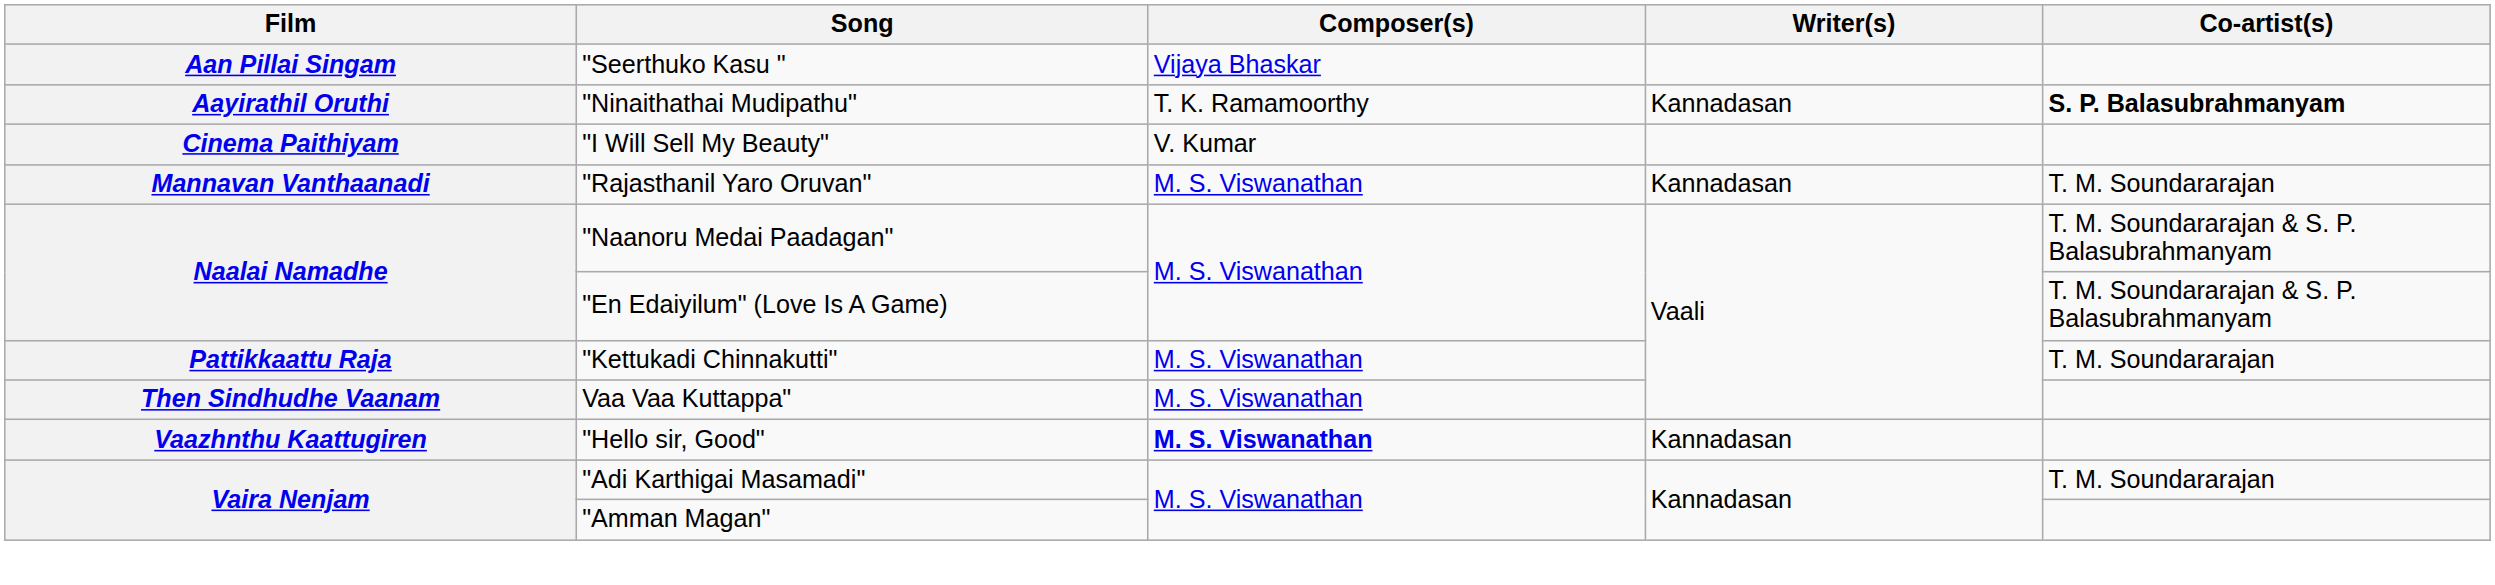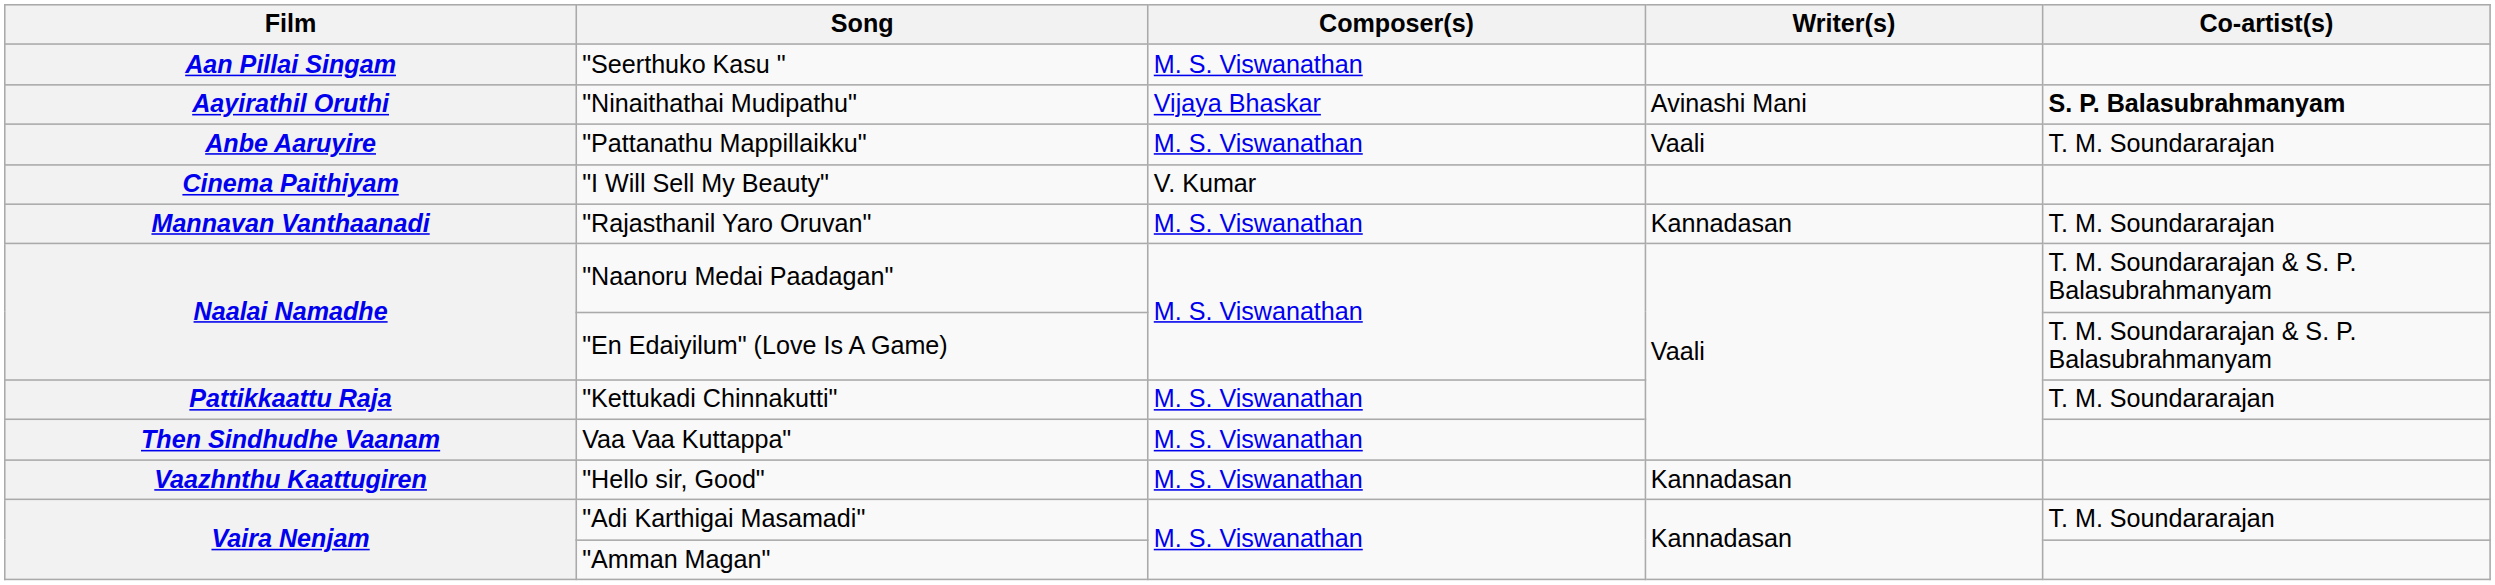(1237, 64) Vijaya Bhaskar -> (1258, 64) M. S. Viswanathan
(1261, 104) T. K. Ramamoorthy -> (1237, 104) Vijaya Bhaskar
(1721, 104) Kannadasan -> (1729, 104) Avinashi Mani
+ row: (724, 143)
(1263, 439) bold -> (1258, 479) normal
